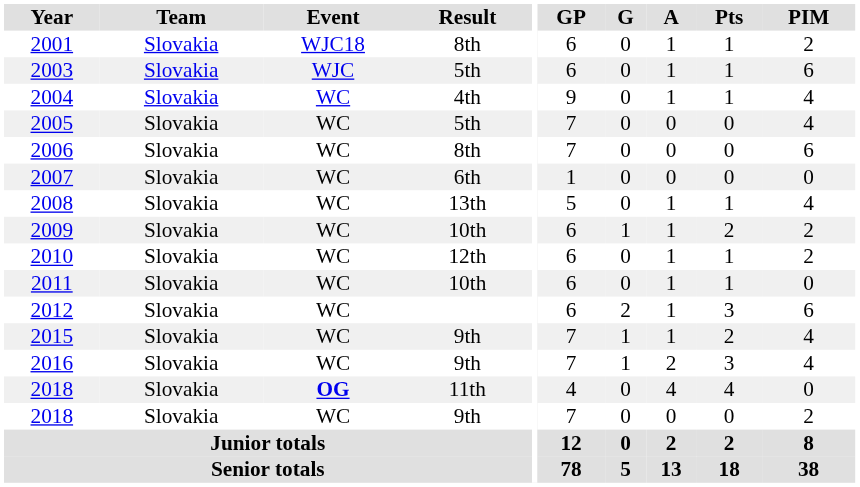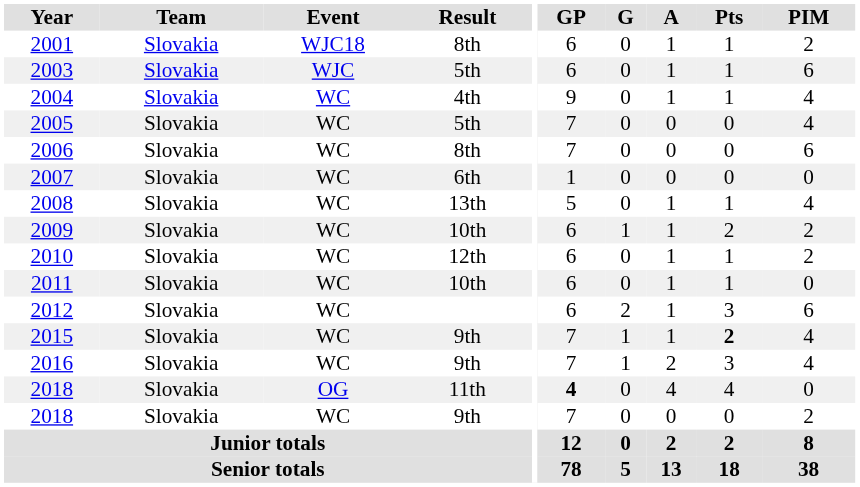(729, 336) normal -> (729, 336) bold
(333, 389) bold -> (333, 389) normal
(571, 389) normal -> (571, 389) bold
